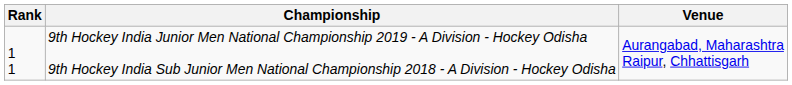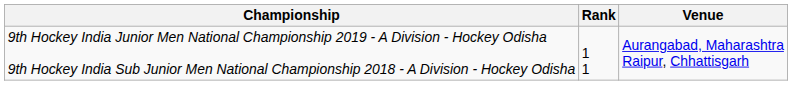columns swapped: (332, 15) <-> (25, 15)
